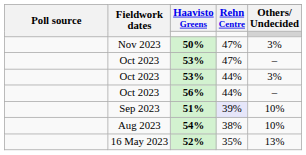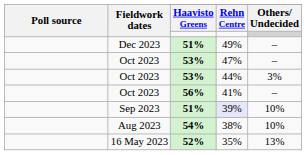+ row: (139, 44)
- row: (139, 44)
(232, 92) 44% -> (232, 92) 41%
